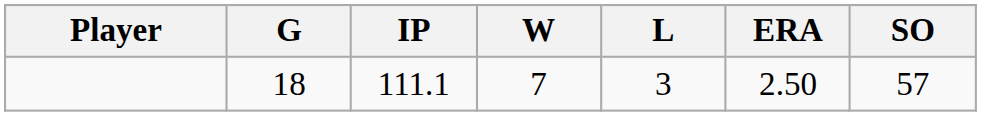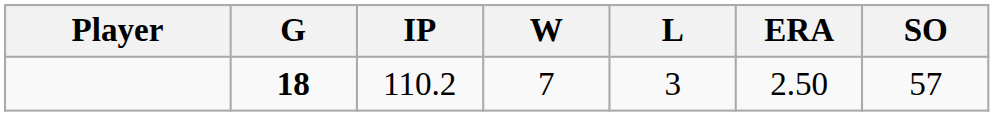(289, 83) normal -> (293, 83) bold
(414, 83) 111.1 -> (420, 83) 110.2
